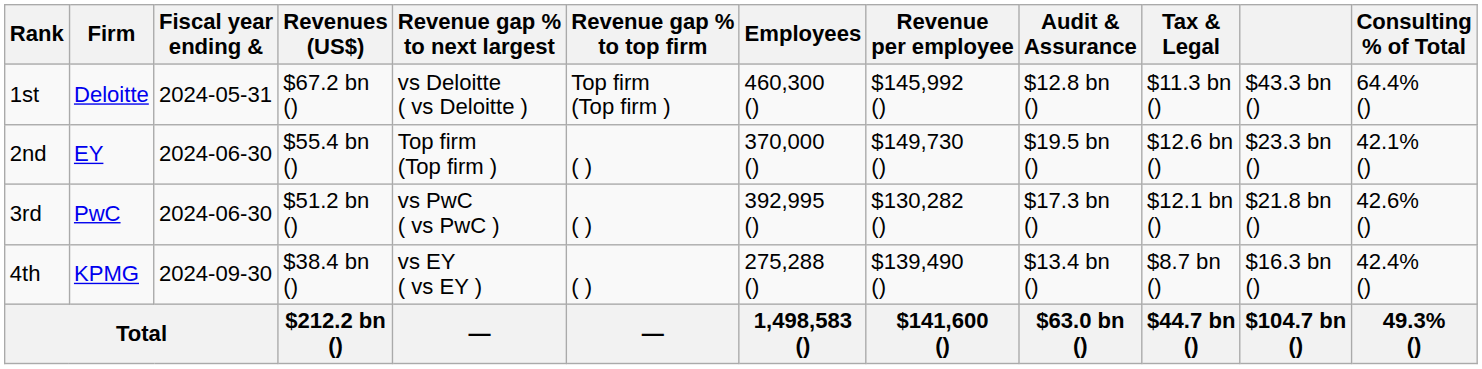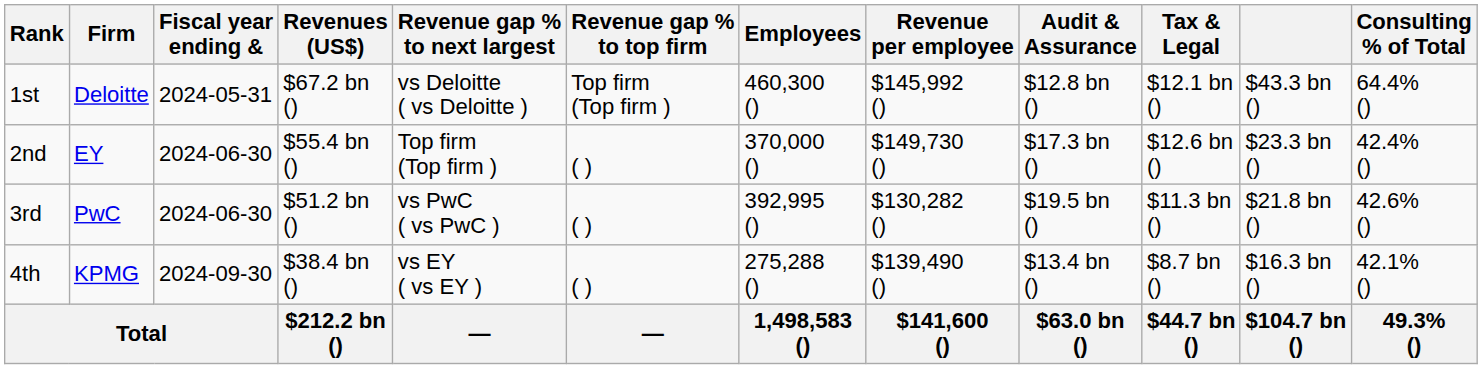(1189, 94) $11.3 bn () -> (1190, 94) $12.1 bn ()
(1067, 154) $19.5 bn () -> (1067, 154) $17.3 bn ()
(1388, 154) 42.1% () -> (1388, 154) 42.4% ()
(1067, 214) $17.3 bn () -> (1067, 214) $19.5 bn ()
(1190, 214) $12.1 bn () -> (1189, 214) $11.3 bn ()
(1388, 273) 42.4% () -> (1388, 273) 42.1% ()
